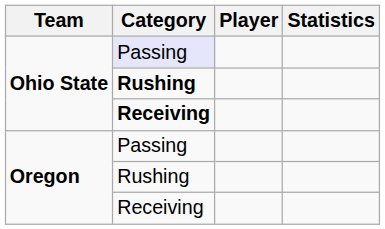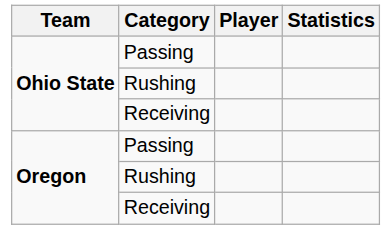(152, 51) lavender background -> (159, 51) no background
(157, 83) bold -> (160, 83) normal
(164, 114) bold -> (167, 114) normal
